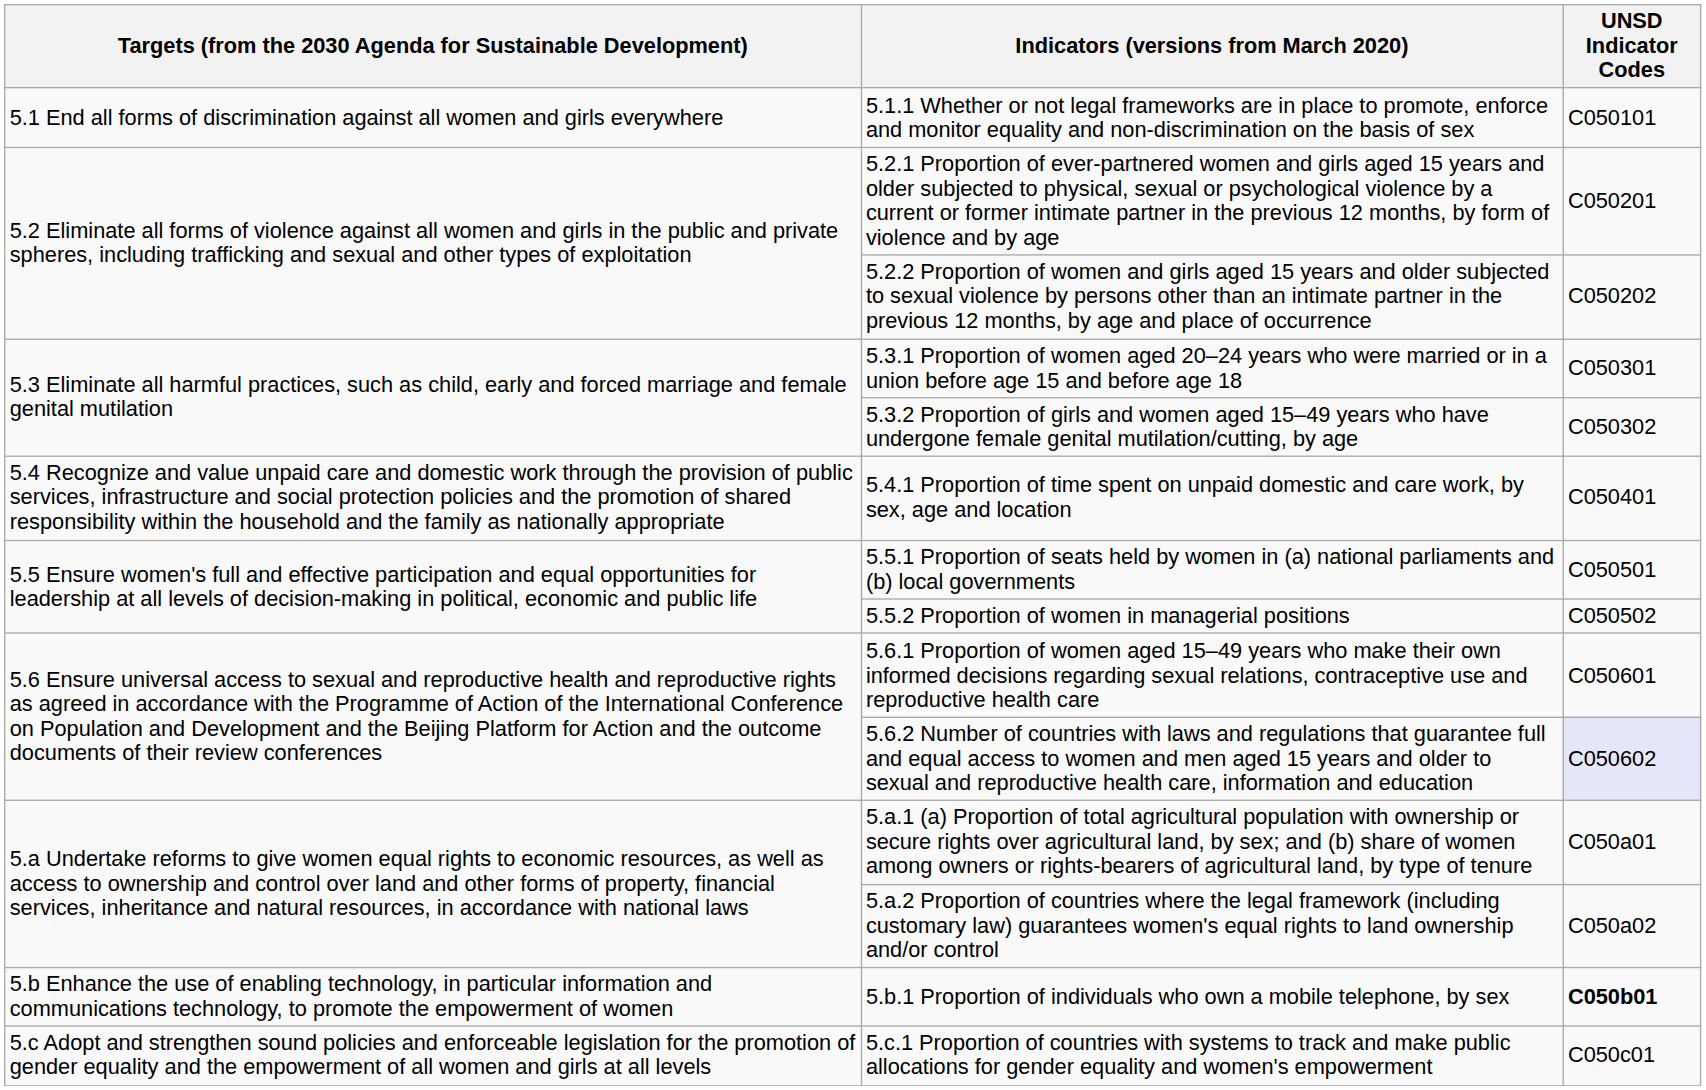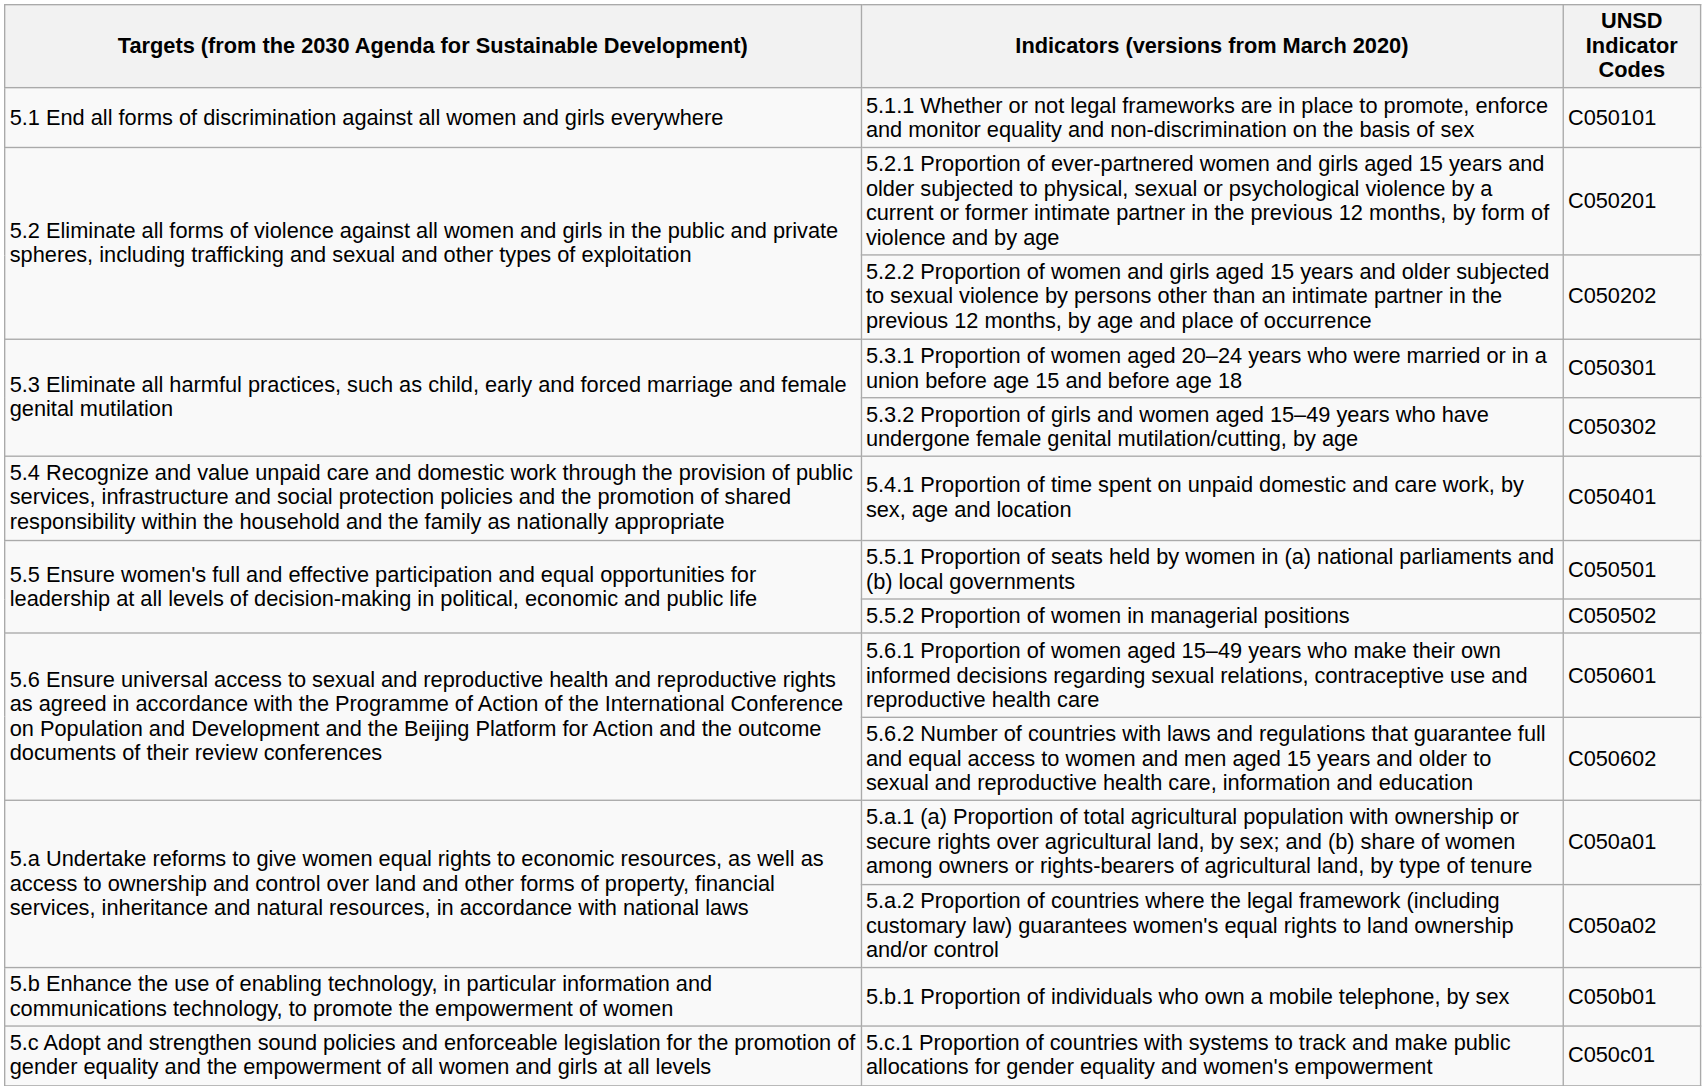(1612, 758) lavender background -> (1612, 758) no background
(1613, 996) bold -> (1612, 996) normal
